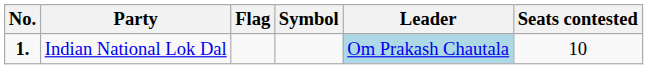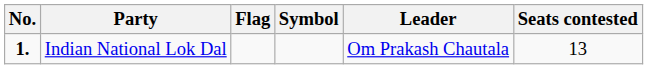(428, 48) lightblue background -> (428, 48) no background
(578, 48) 10 -> (578, 48) 13
